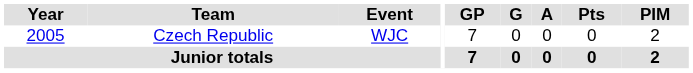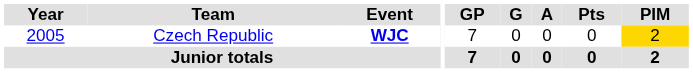(390, 36) normal -> (390, 36) bold
(655, 36) no background -> (655, 36) gold background
